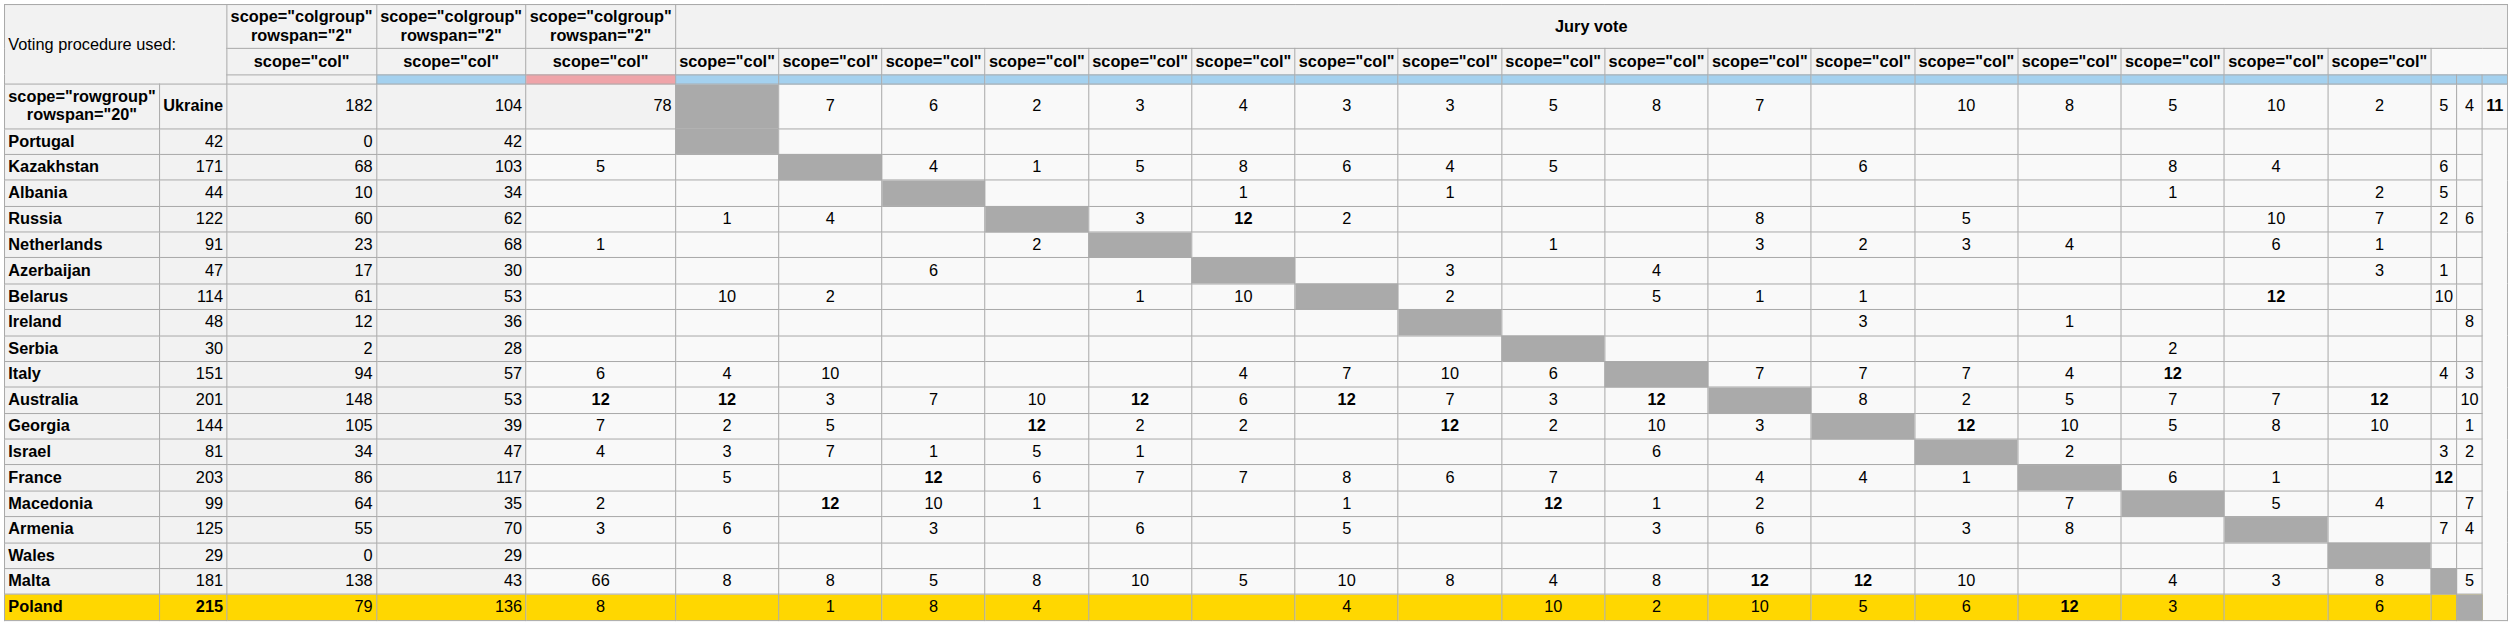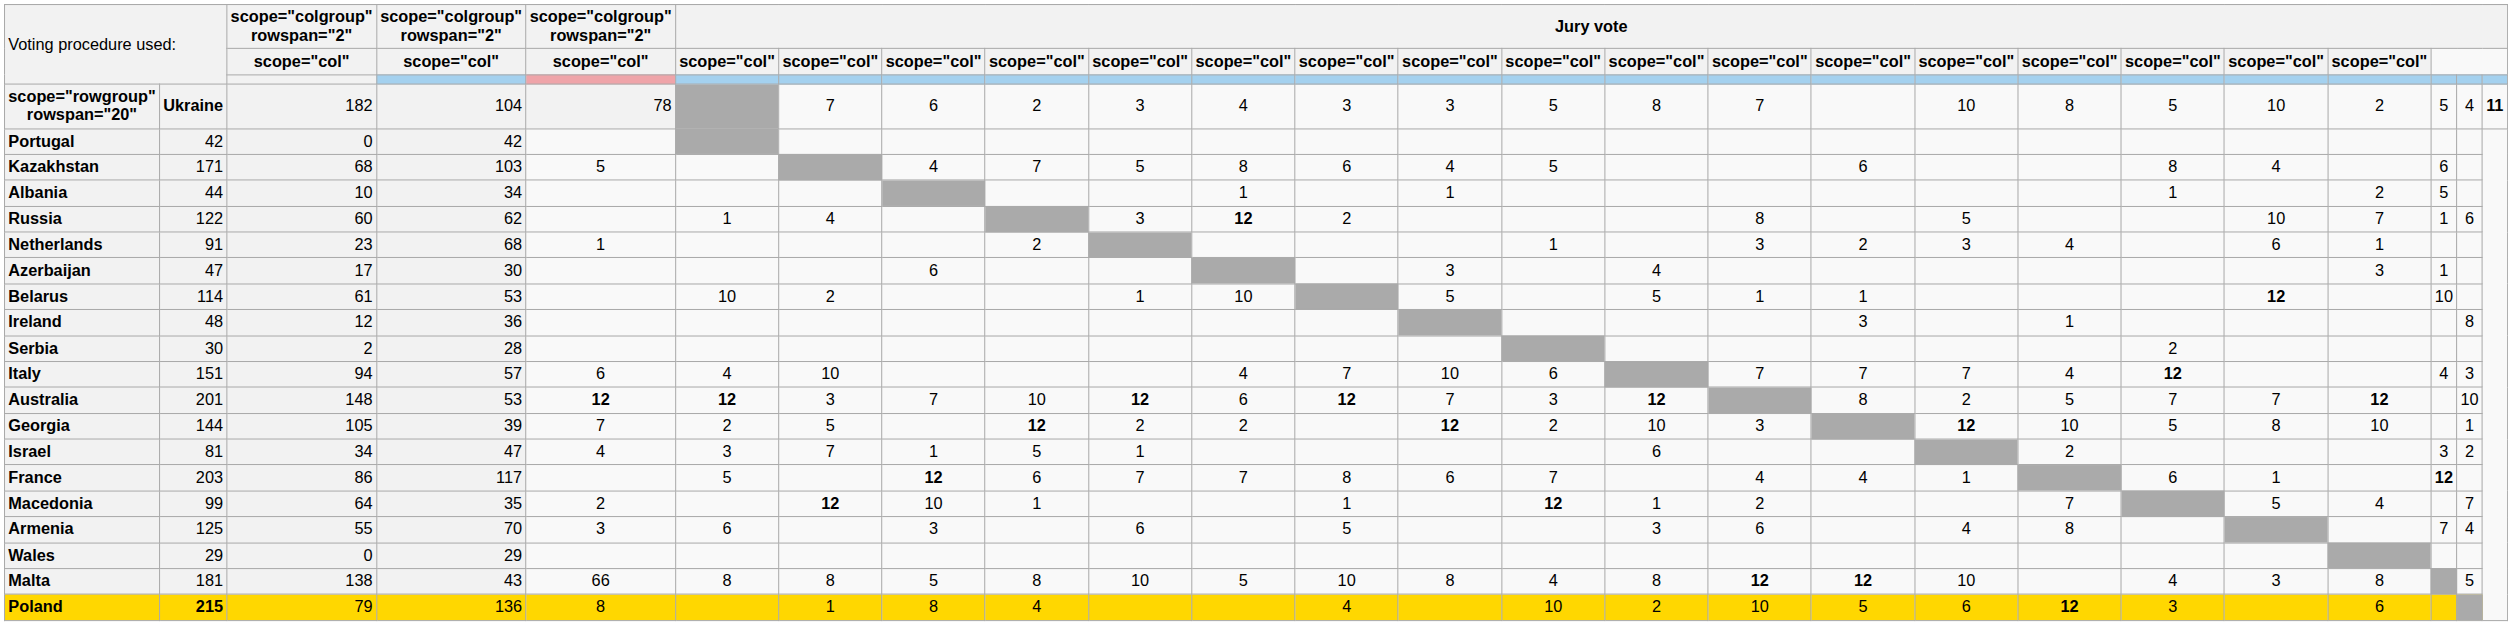(1037, 167) 1 -> (1037, 167) 7
(2444, 219) 2 -> (2444, 219) 1
(1450, 296) 2 -> (1450, 296) 5
(1966, 529) 3 -> (1966, 529) 4
